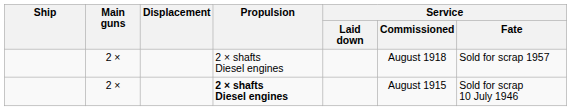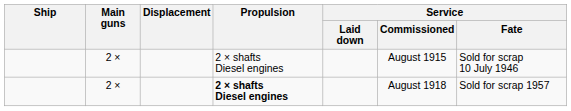(417, 57) August 1918 -> (417, 57) August 1915
(504, 57) Sold for scrap 1957 -> (491, 63) Sold for scrap 10 July 1946
(417, 85) August 1915 -> (417, 85) August 1918
(491, 91) Sold for scrap 10 July 1946 -> (504, 85) Sold for scrap 1957
